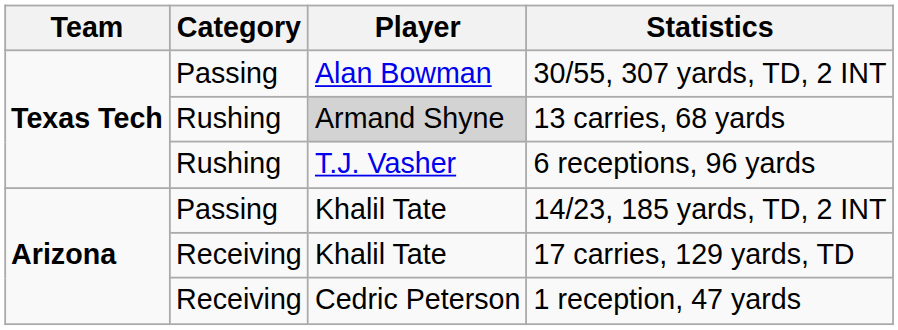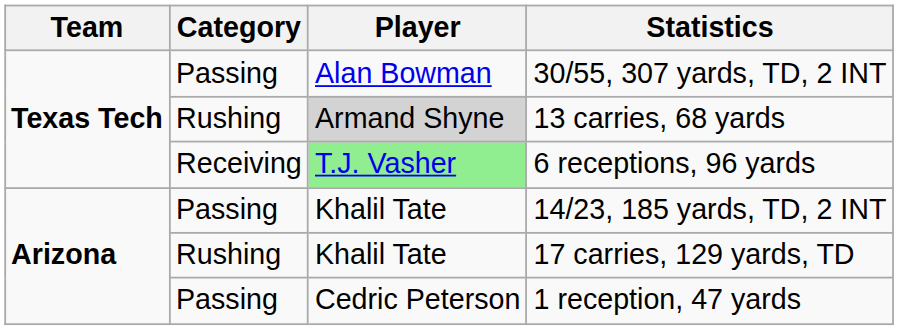(229, 164) Rushing -> (239, 164) Receiving
(386, 164) no background -> (386, 164) lightgreen background
(239, 254) Receiving -> (229, 254) Rushing
(239, 300) Receiving -> (227, 300) Passing
